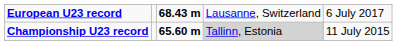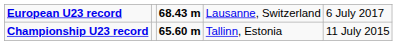(244, 31) lightgrey background -> (244, 31) no background
